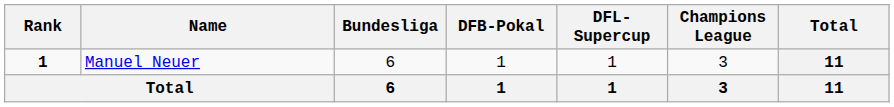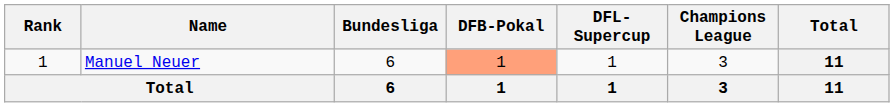(43, 62) bold -> (43, 62) normal
(501, 62) no background -> (501, 62) lightsalmon background
